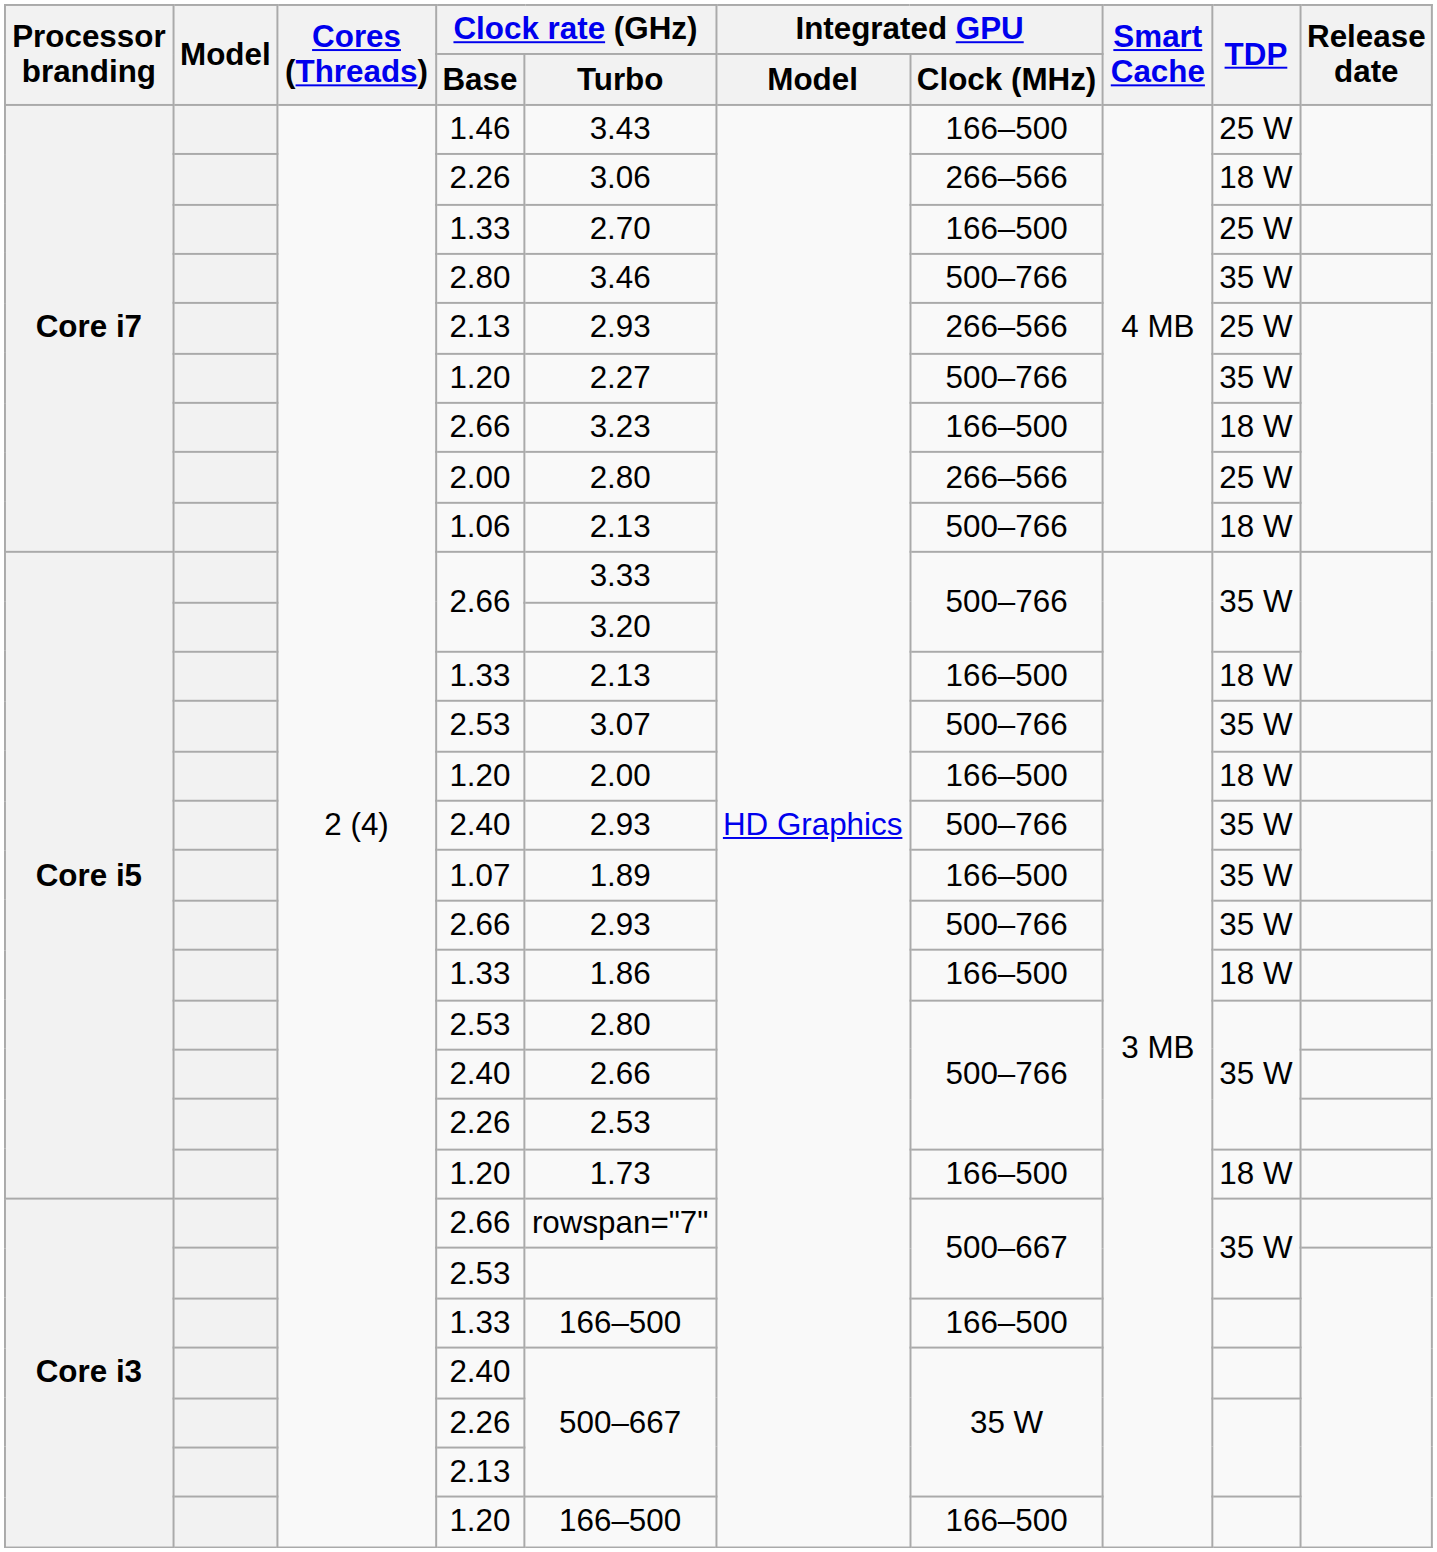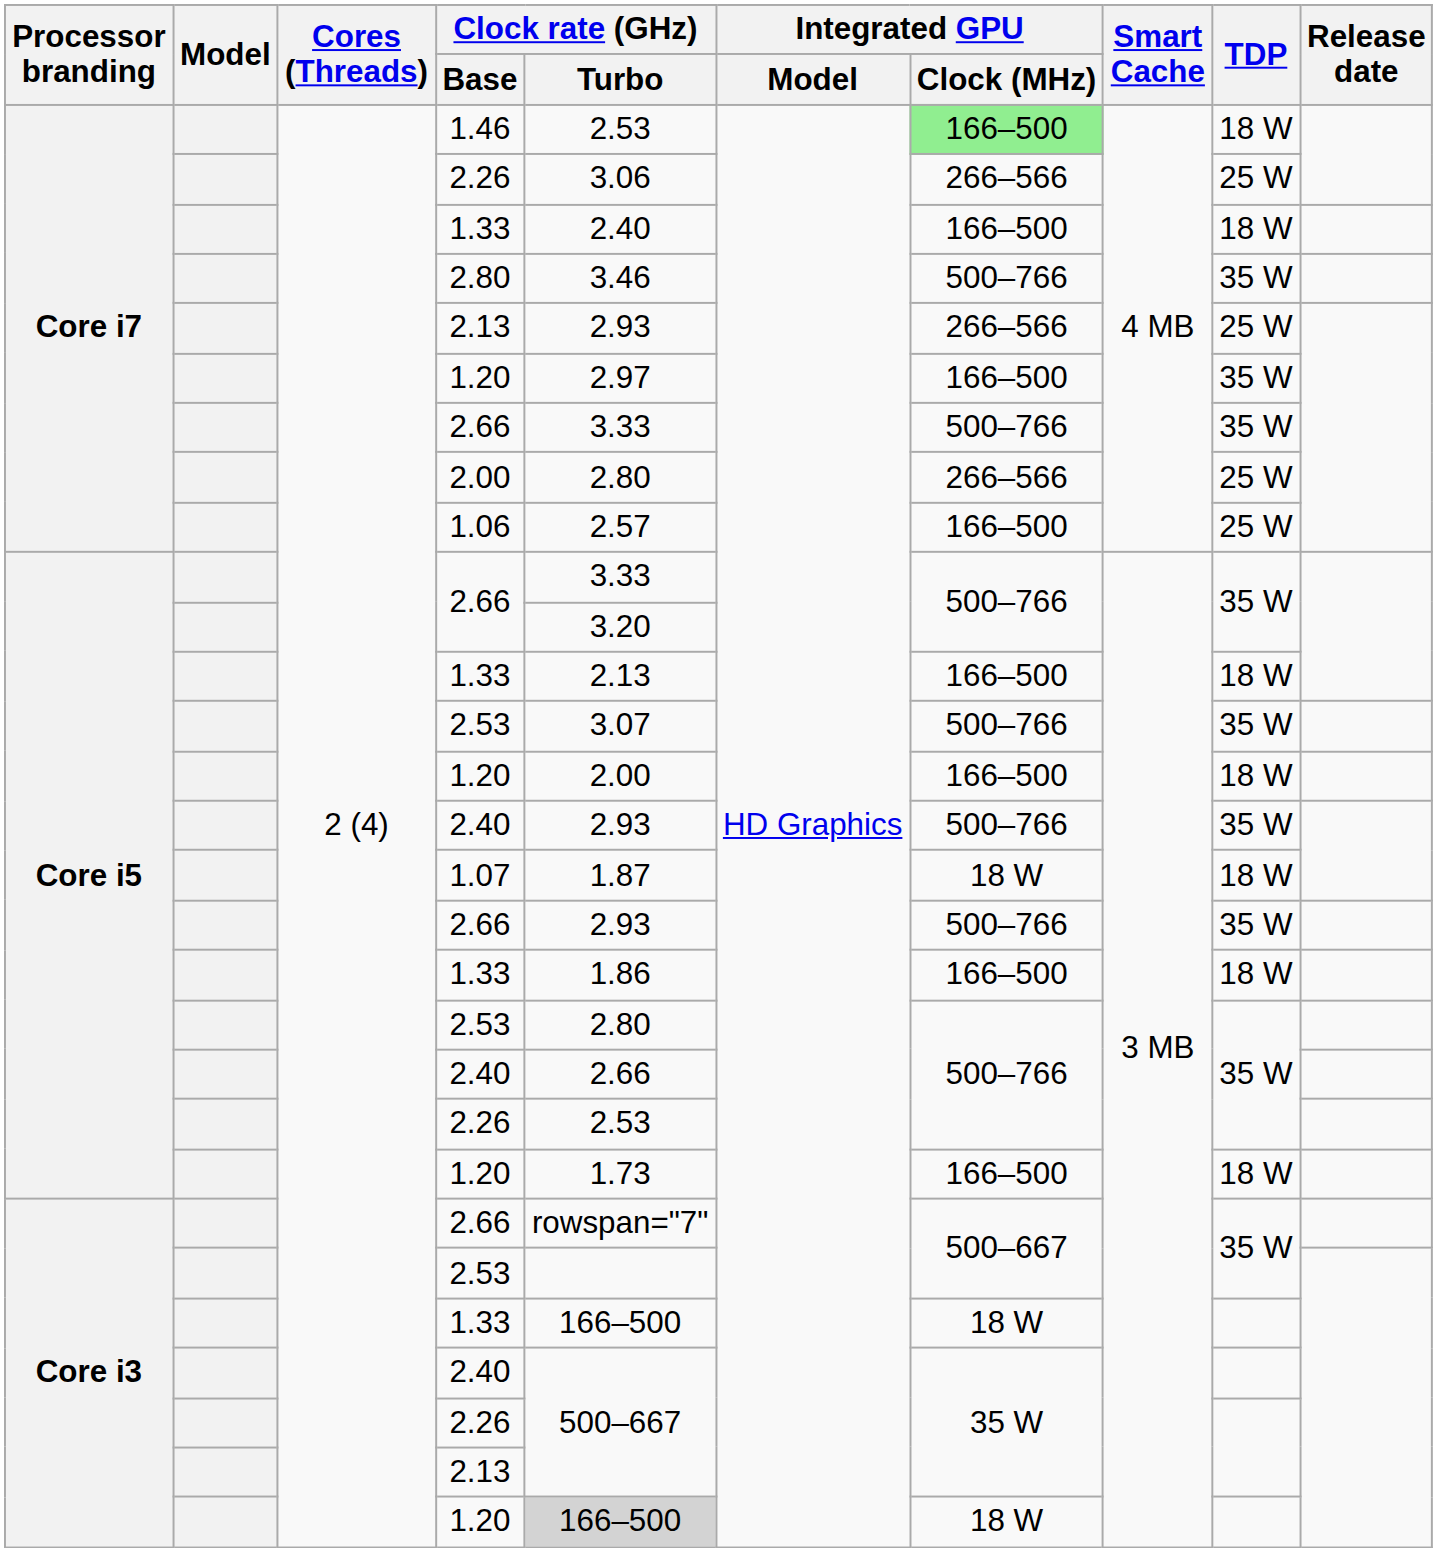(620, 128) 3.43 -> (620, 128) 2.53
(1007, 128) no background -> (1007, 128) lightgreen background
(1256, 128) 25 W -> (1256, 128) 18 W
(1256, 178) 18 W -> (1256, 178) 25 W
(620, 228) 2.70 -> (620, 228) 2.40
(1256, 228) 25 W -> (1256, 228) 18 W
(620, 377) 2.27 -> (620, 377) 2.97
(1007, 377) 500–766 -> (1007, 377) 166–500
(620, 427) 3.23 -> (620, 427) 3.33
(1007, 427) 166–500 -> (1007, 427) 500–766
(1256, 427) 18 W -> (1256, 427) 35 W
(620, 526) 2.13 -> (620, 526) 2.57
(1007, 526) 500–766 -> (1007, 526) 166–500
(1256, 526) 18 W -> (1256, 526) 25 W
(620, 874) 1.89 -> (620, 874) 1.87
(1007, 874) 166–500 -> (1007, 874) 18 W
(1256, 874) 35 W -> (1256, 874) 18 W
(1007, 1322) 166–500 -> (1007, 1322) 18 W
(620, 1521) no background -> (620, 1521) lightgrey background
(1007, 1521) 166–500 -> (1007, 1521) 18 W
